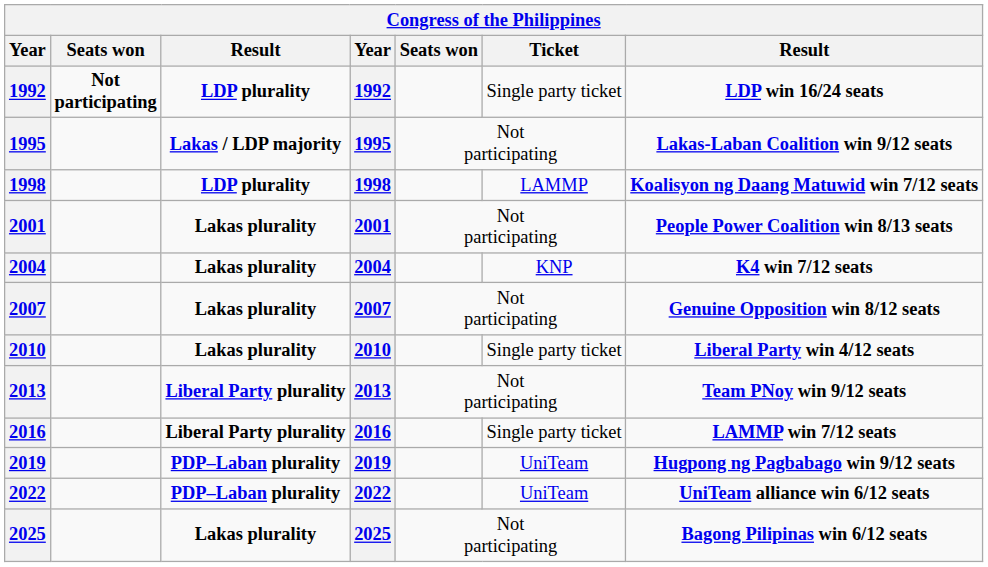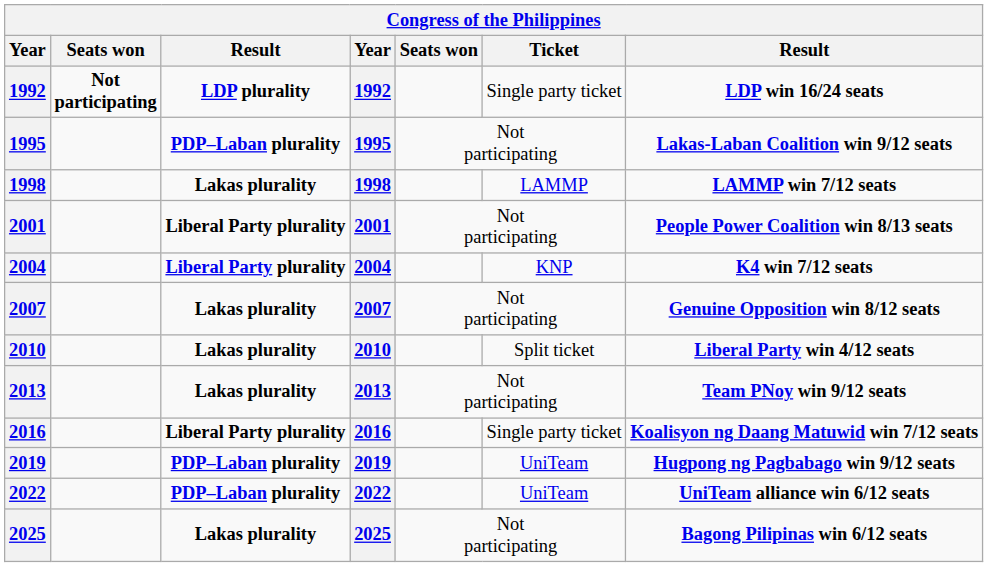(255, 143) Lakas / LDP majority -> (255, 143) PDP–Laban plurality
(255, 185) LDP plurality -> (255, 185) Lakas plurality
(804, 185) Koalisyon ng Daang Matuwid win 7/12 seats -> (804, 185) LAMMP win 7/12 seats
(255, 226) Lakas plurality -> (255, 226) Liberal Party plurality
(255, 267) Lakas plurality -> (255, 267) Liberal Party plurality
(554, 350) Single party ticket -> (554, 350) Split ticket
(255, 391) Liberal Party plurality -> (255, 391) Lakas plurality
(804, 432) LAMMP win 7/12 seats -> (804, 432) Koalisyon ng Daang Matuwid win 7/12 seats
